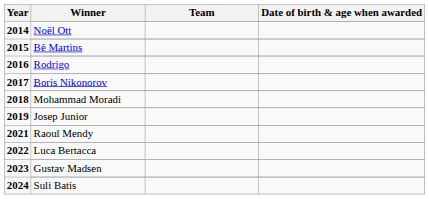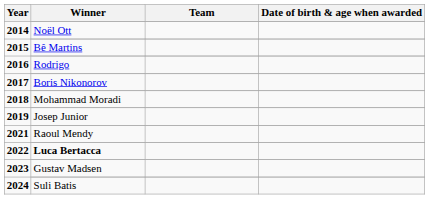(65, 151) normal -> (67, 151) bold
